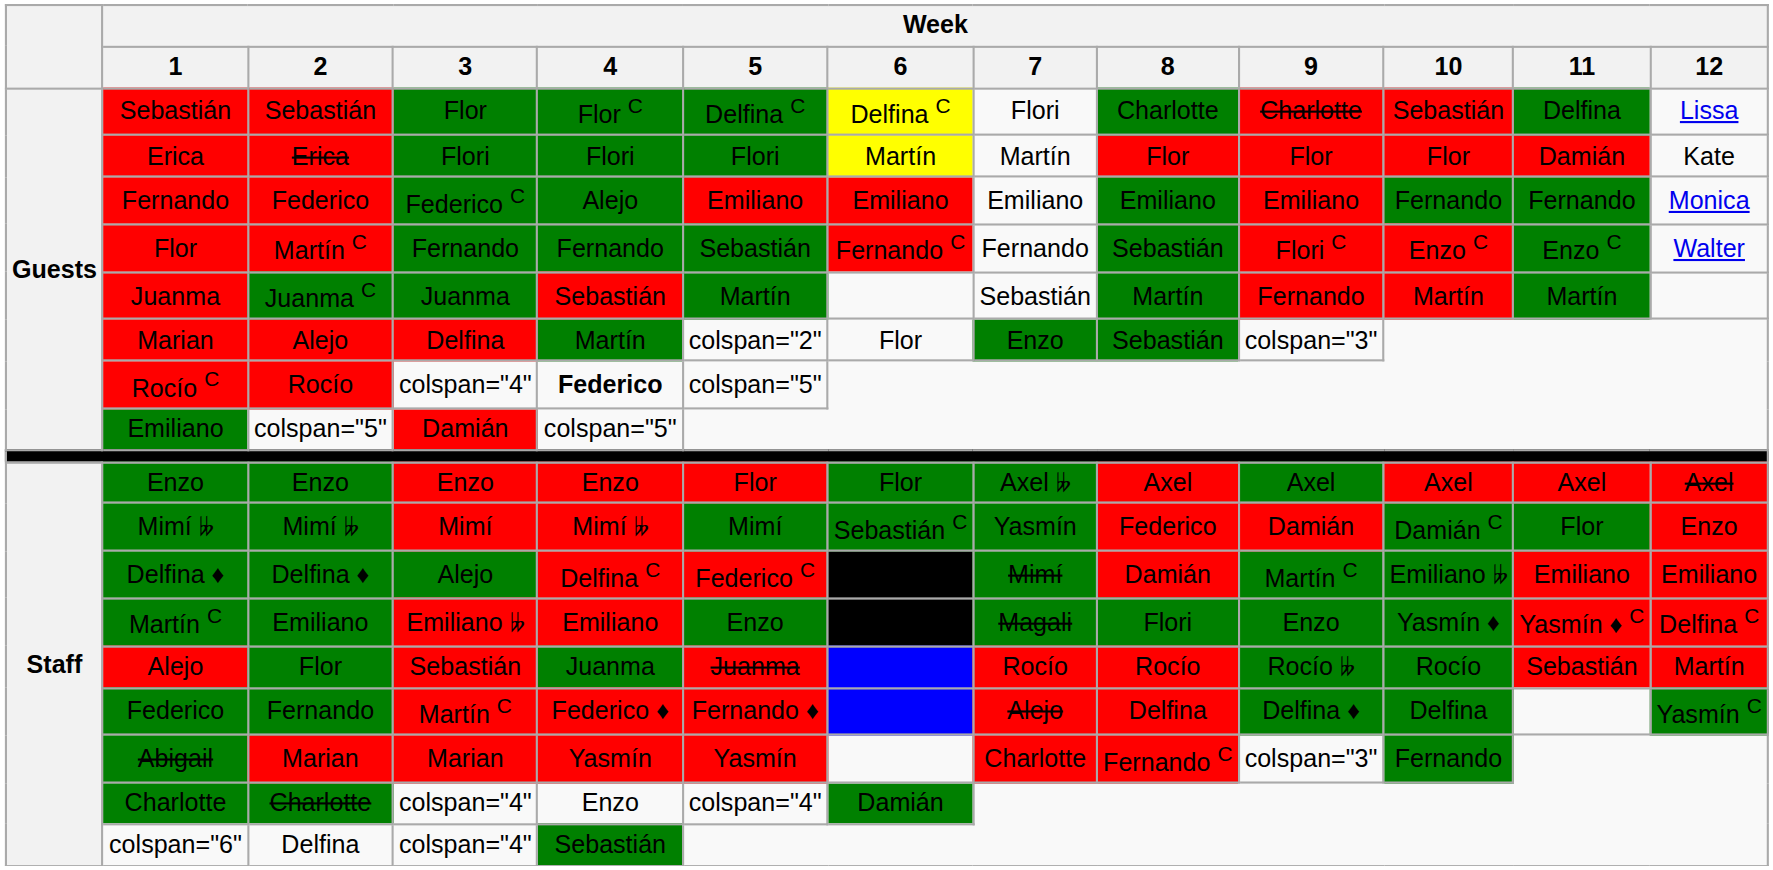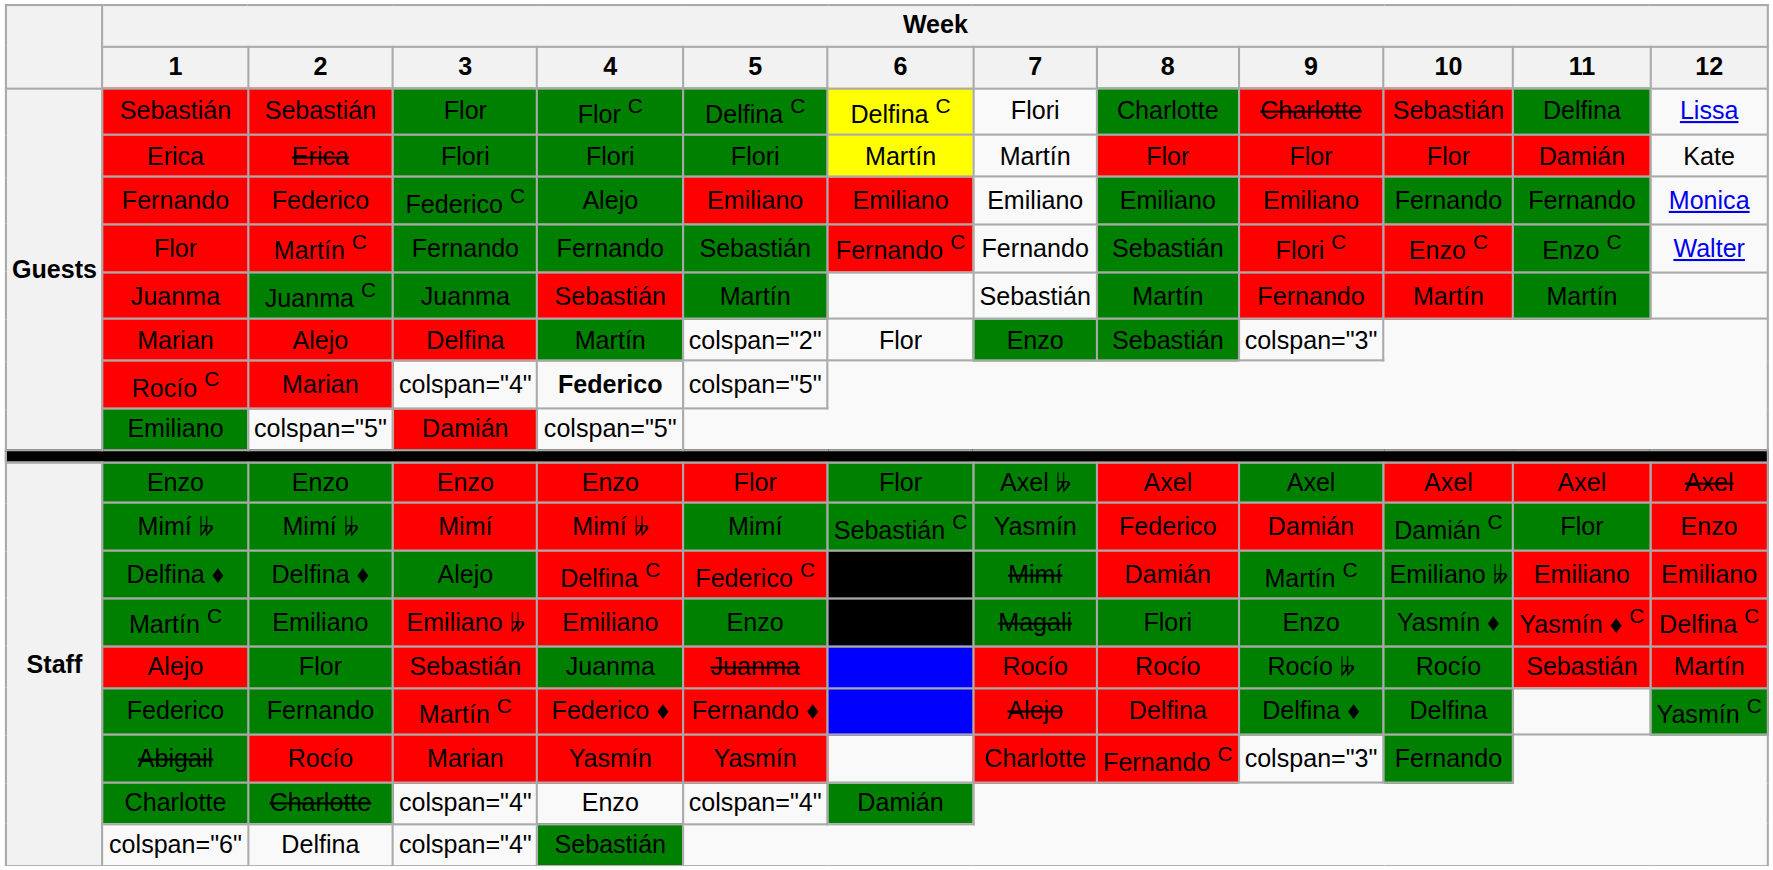(320, 385) Rocío -> (320, 385) Marian
(320, 759) Marian -> (320, 759) Rocío
